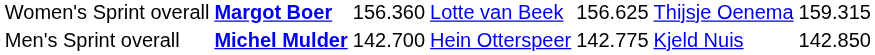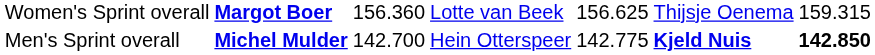(699, 40) normal -> (702, 40) bold
(835, 40) normal -> (835, 40) bold
